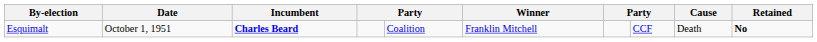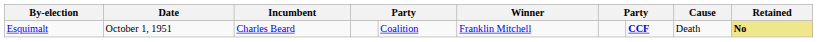(266, 28) bold -> (266, 28) normal
(643, 28) normal -> (639, 28) bold
(741, 28) no background -> (740, 28) khaki background
